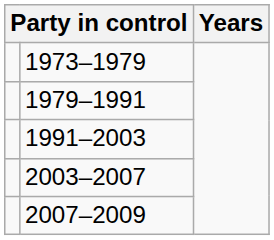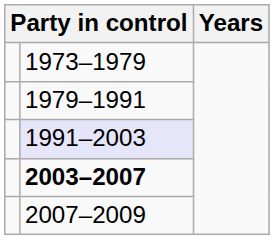(85, 138) no background -> (85, 138) lavender background
(85, 176) normal -> (85, 176) bold
